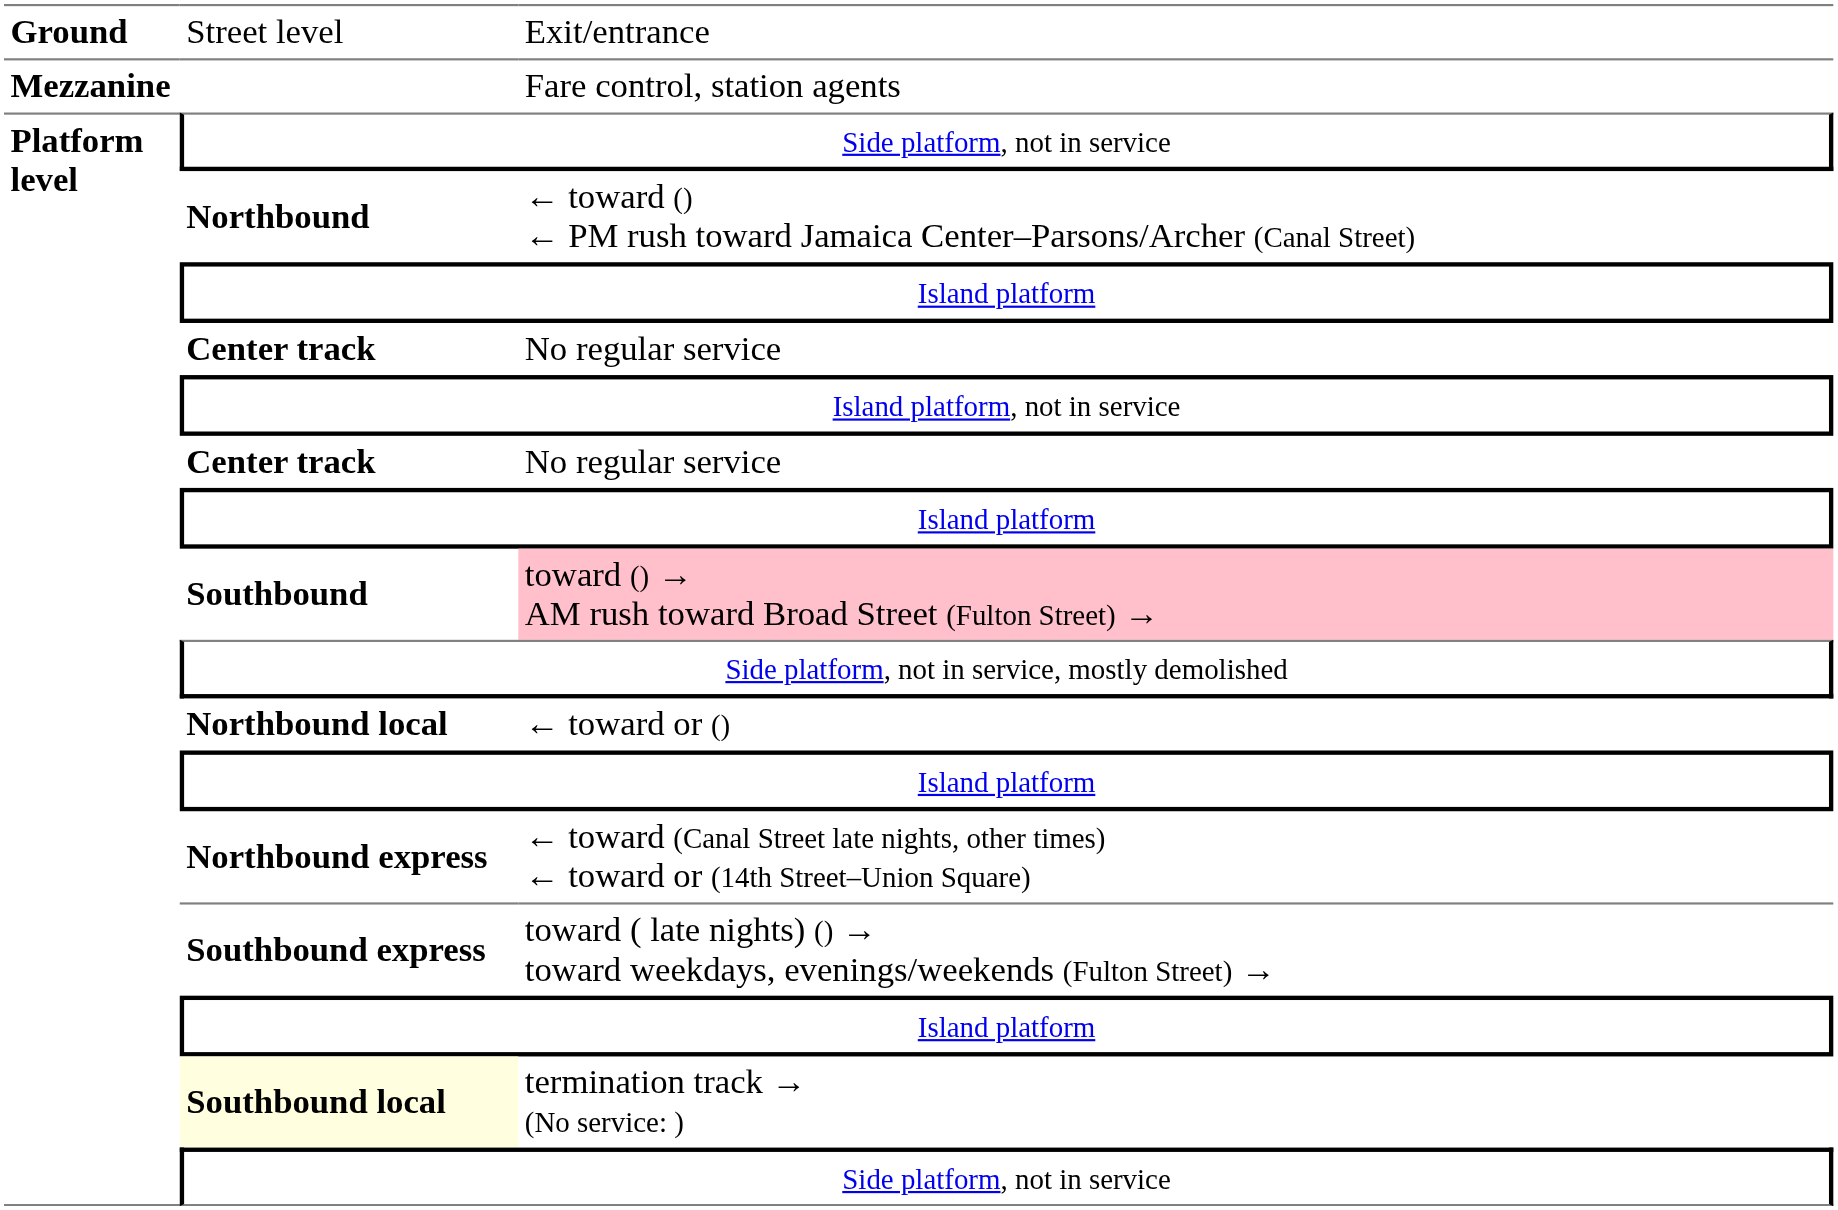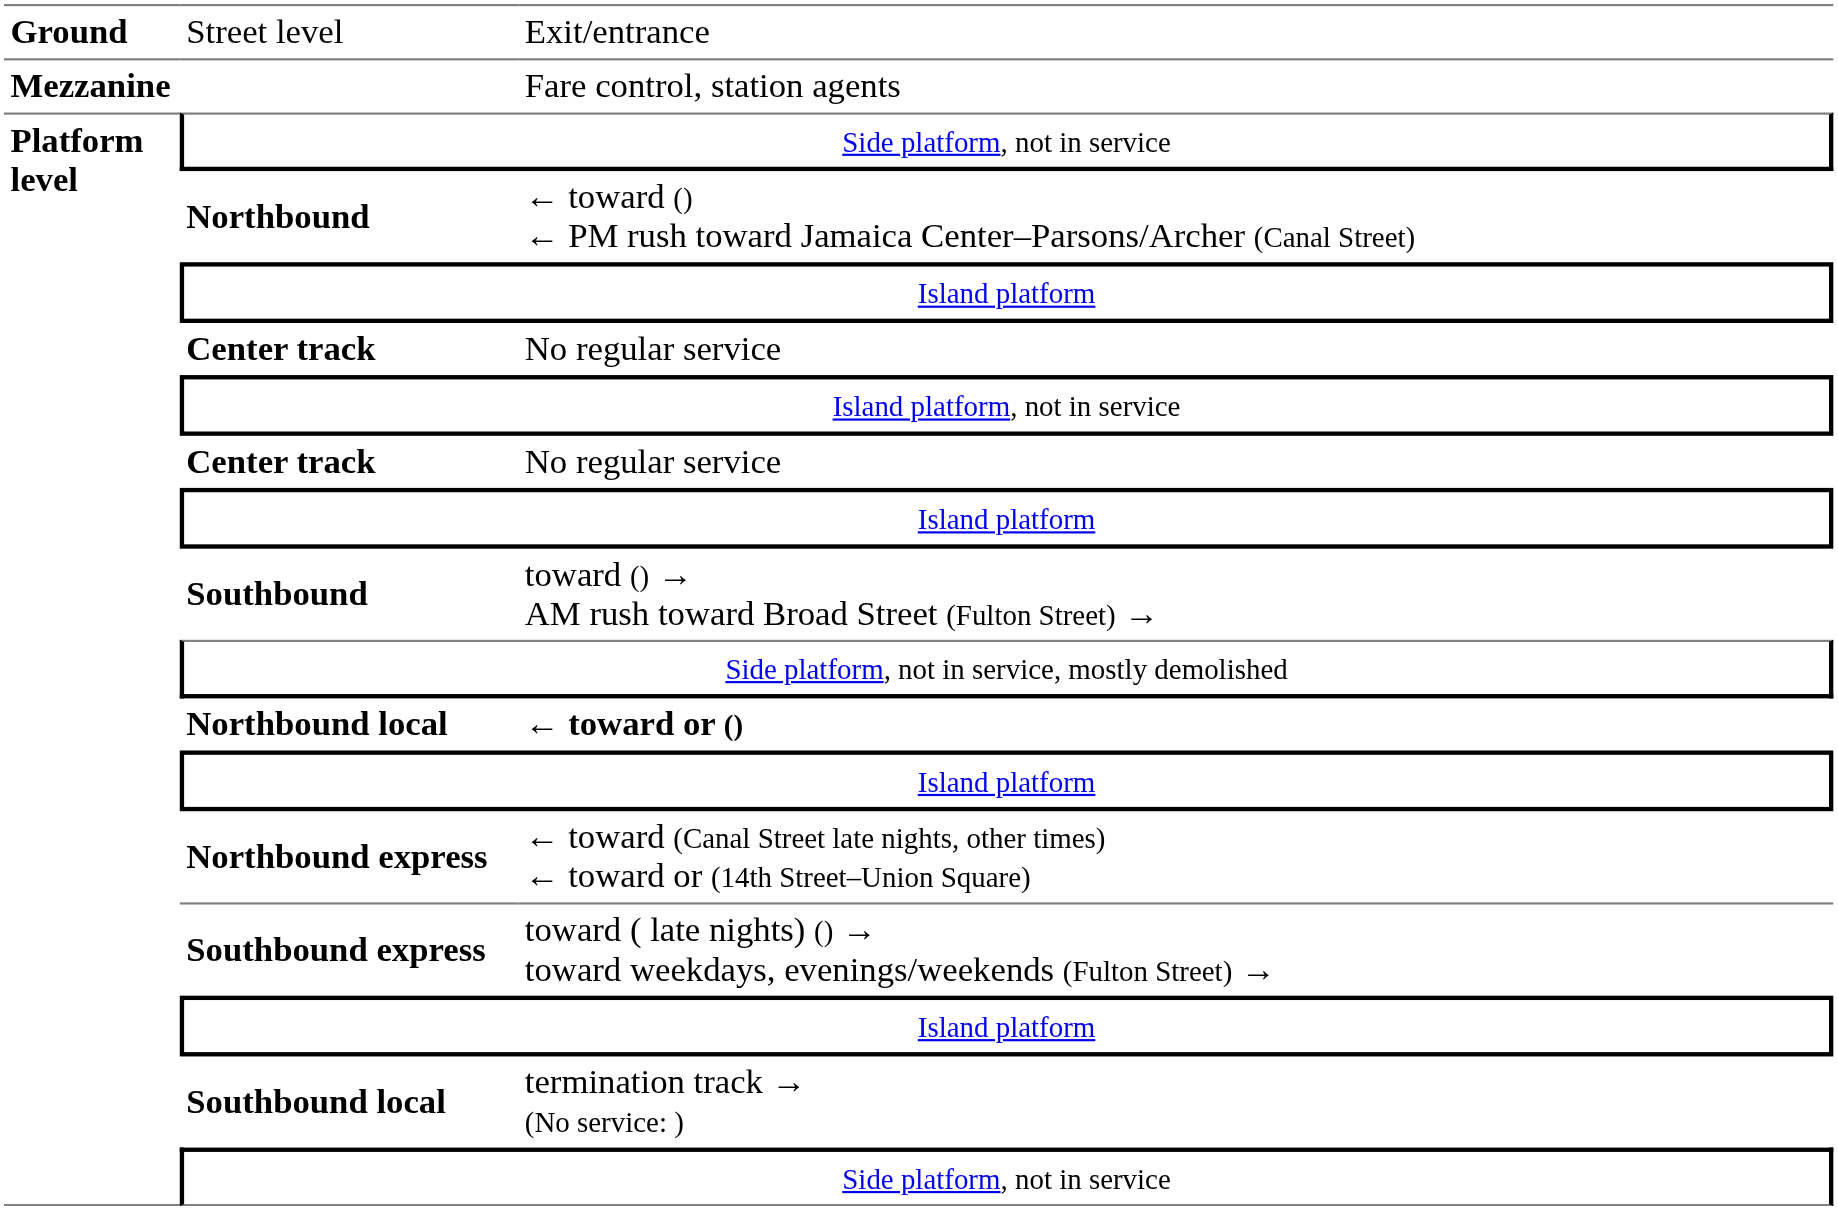(842, 593) pink background -> (842, 593) no background
(628, 723) normal -> (634, 723) bold
(316, 1101) lightyellow background -> (316, 1101) no background
